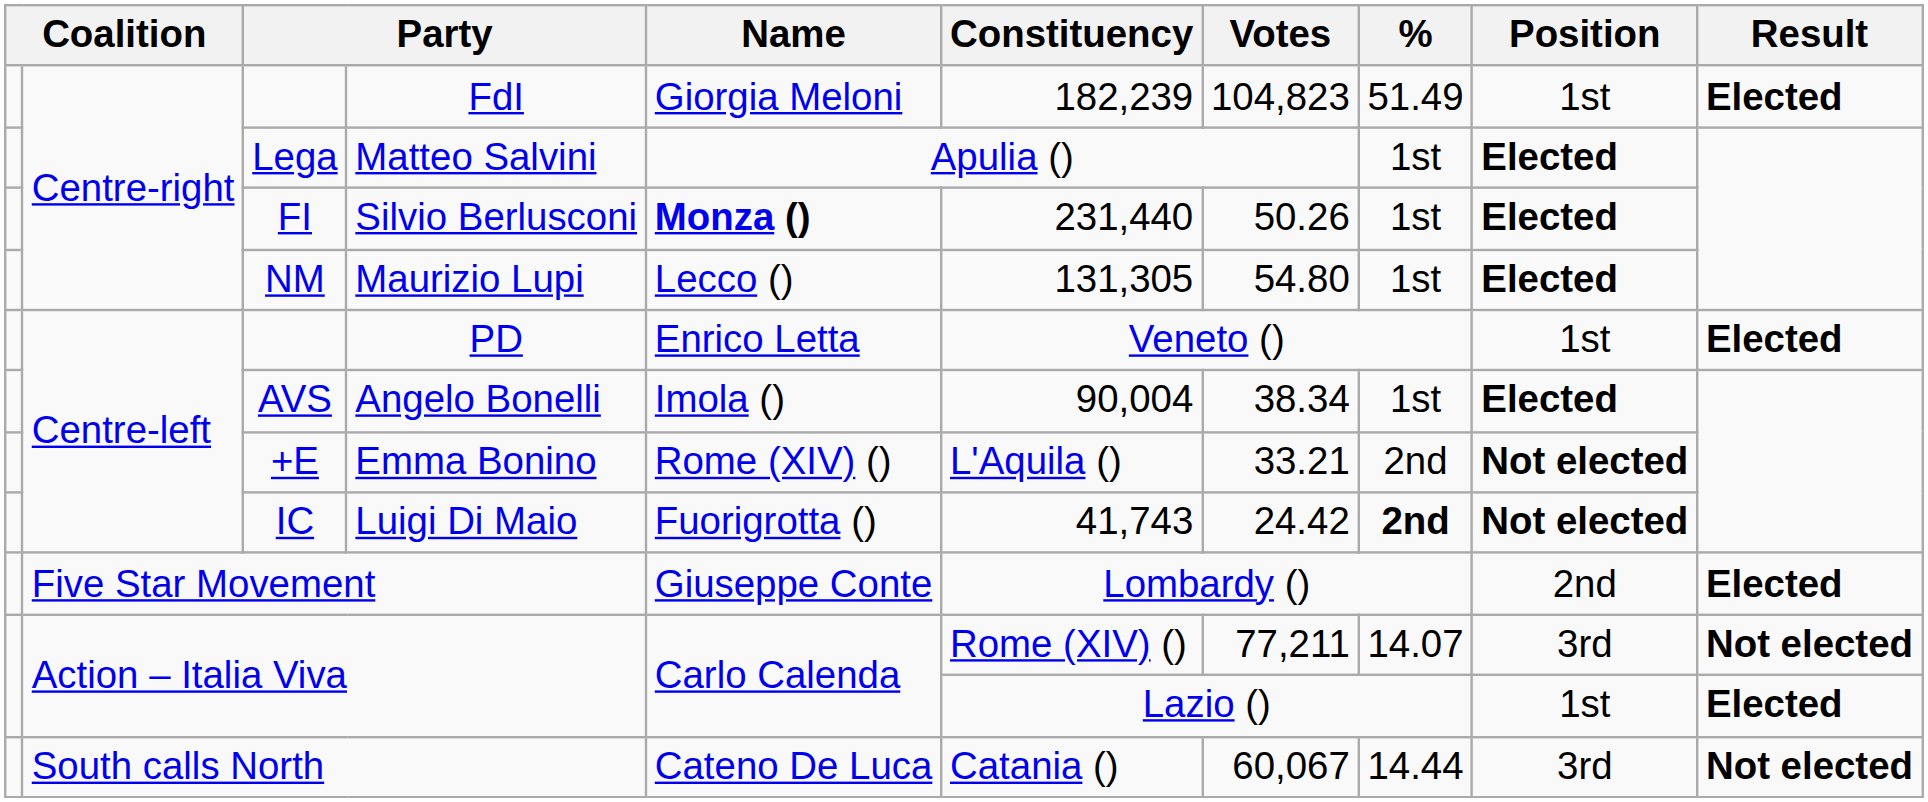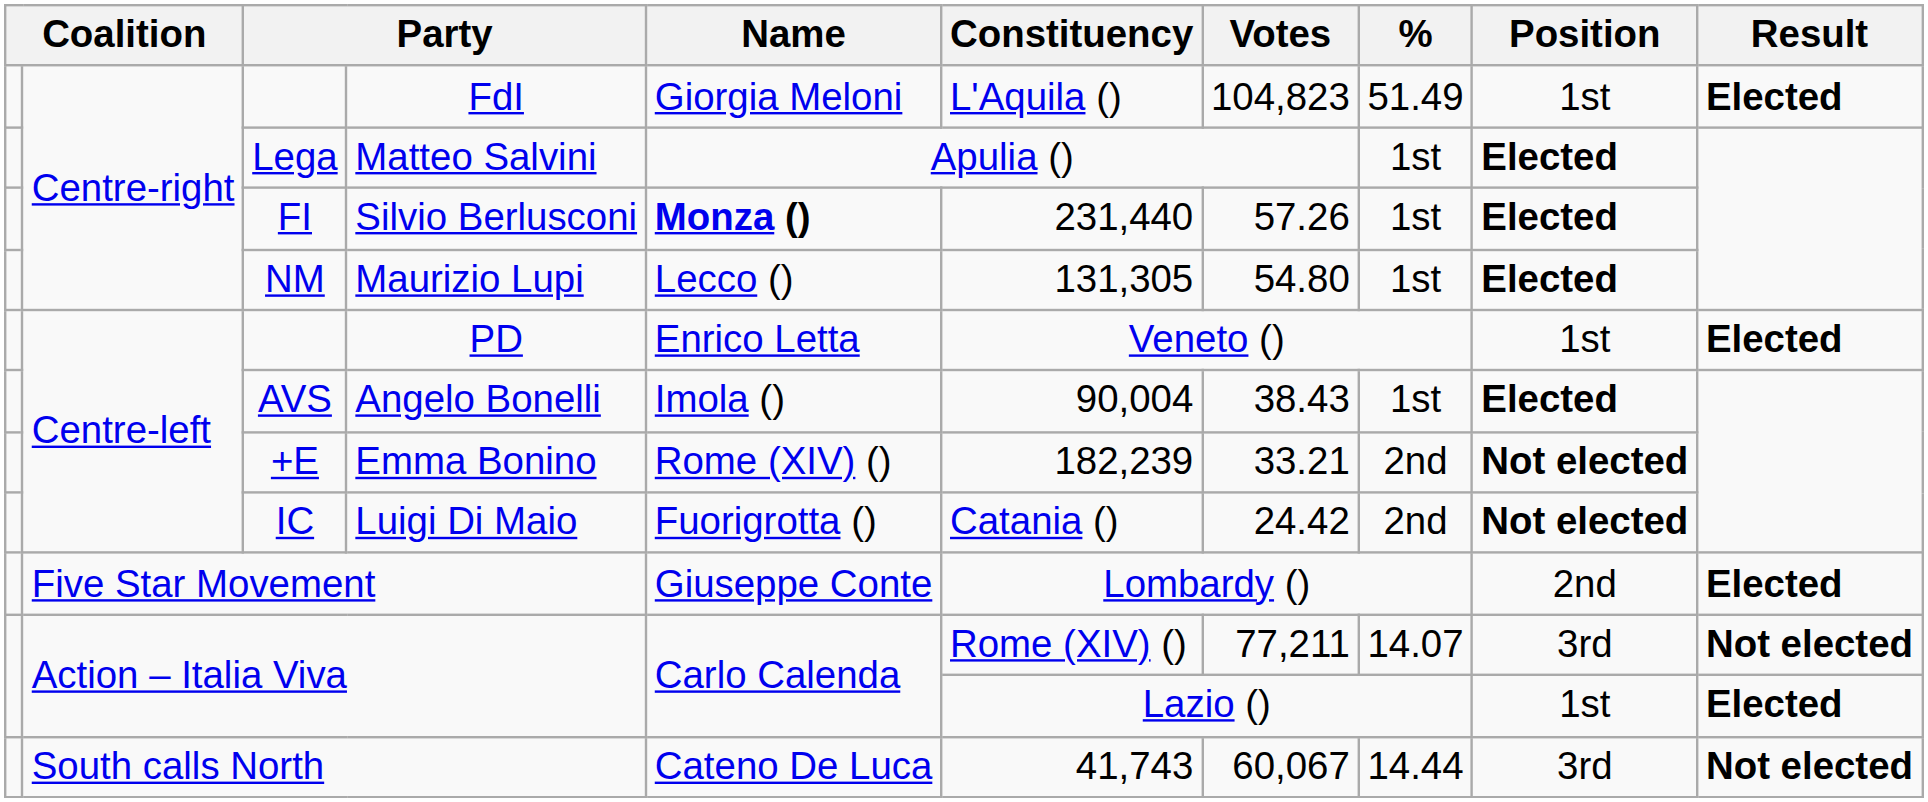(1124, 95) 182,239 -> (1036, 95) L'Aquila ()
(1302, 217) 50.26 -> (1302, 217) 57.26
(1302, 400) 38.34 -> (1302, 400) 38.43
(1036, 461) L'Aquila () -> (1124, 461) 182,239
(1135, 522) 41,743 -> (1034, 522) Catania ()
(1416, 522) bold -> (1416, 522) normal
(1034, 765) Catania () -> (1135, 765) 41,743
